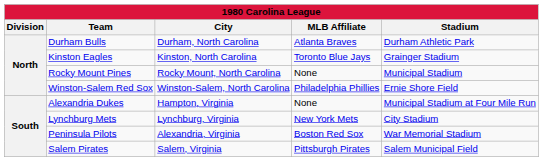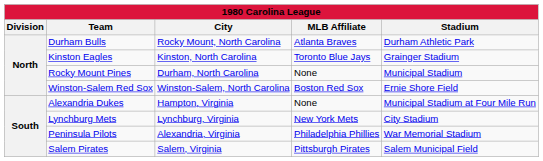(208, 42) Durham, North Carolina -> (219, 42) Rocky Mount, North Carolina
(219, 73) Rocky Mount, North Carolina -> (208, 73) Durham, North Carolina
(337, 88) Philadelphia Phillies -> (329, 88) Boston Red Sox
(329, 133) Boston Red Sox -> (337, 133) Philadelphia Phillies
